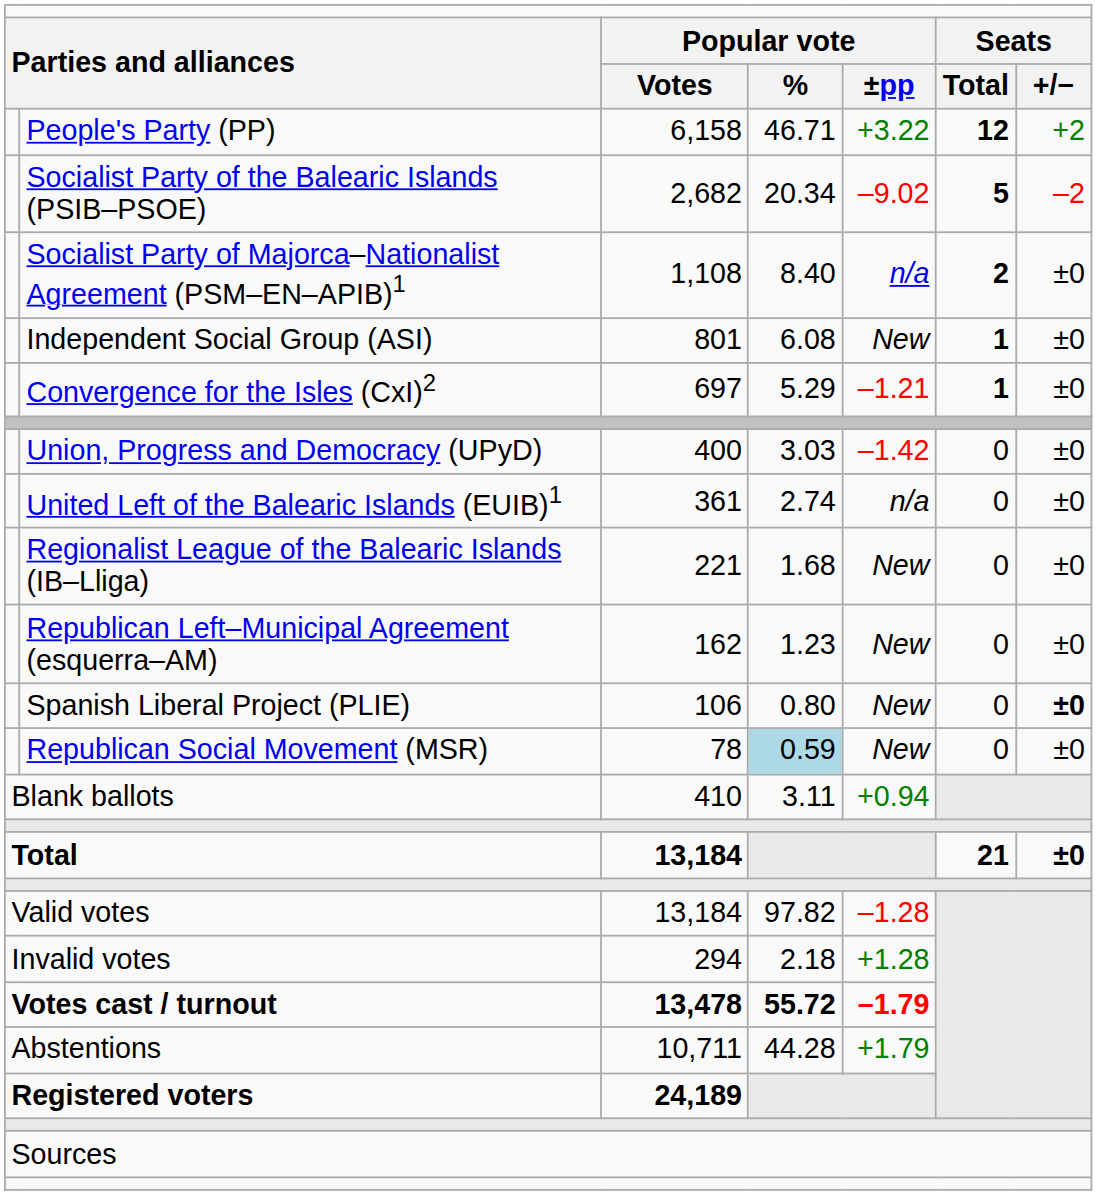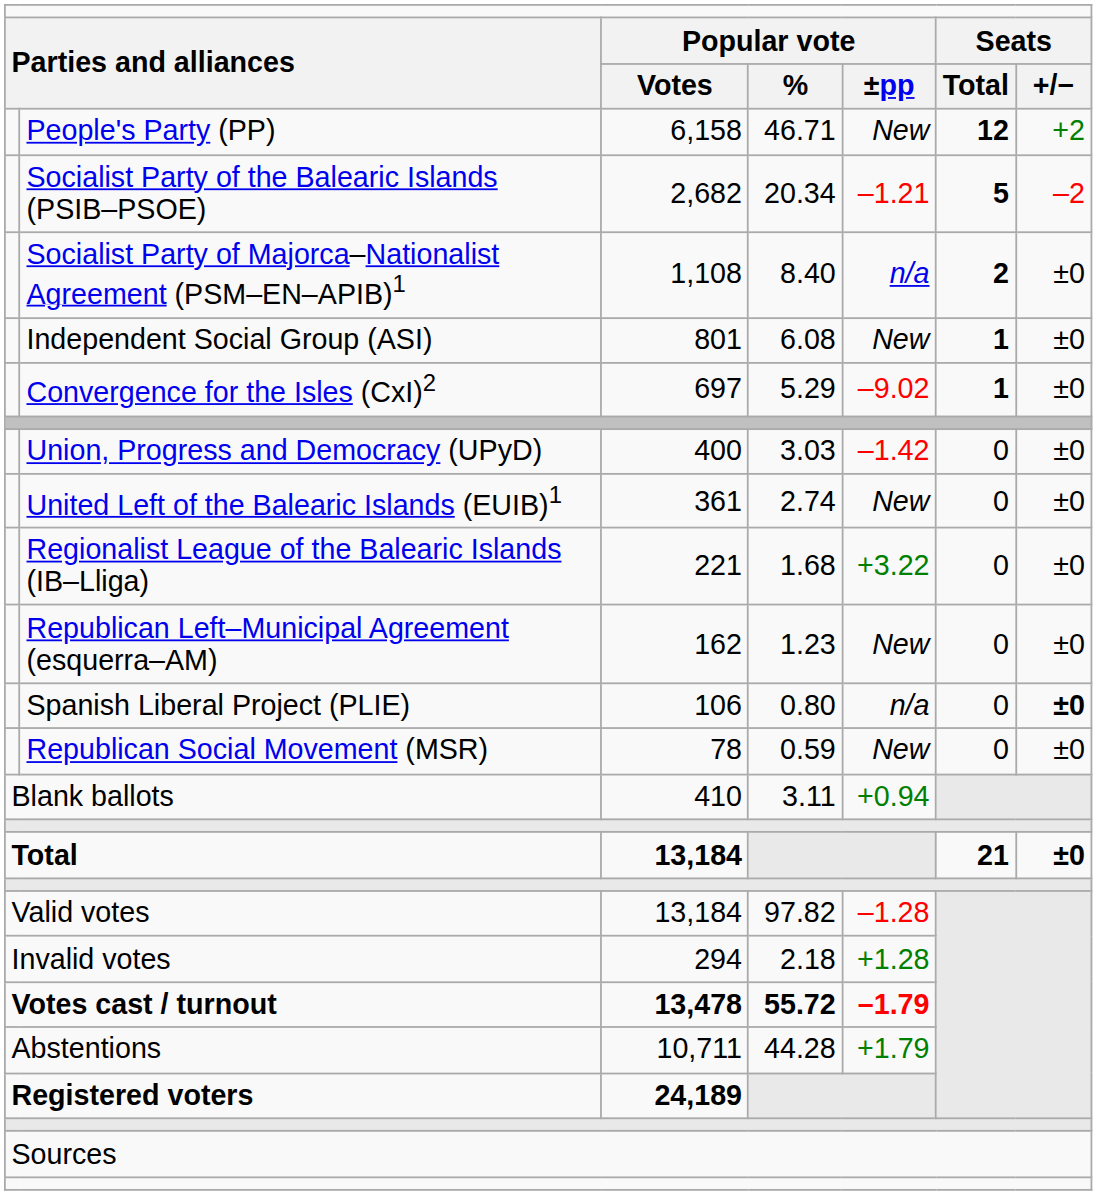(893, 131) +3.22 -> (901, 131) New
(894, 192) –9.02 -> (894, 192) –1.21
(894, 388) –1.21 -> (894, 388) –9.02
(910, 500) n/a -> (901, 500) New
(901, 566) New -> (893, 566) +3.22
(901, 705) New -> (910, 705) n/a
(808, 750) lightblue background -> (808, 750) no background
